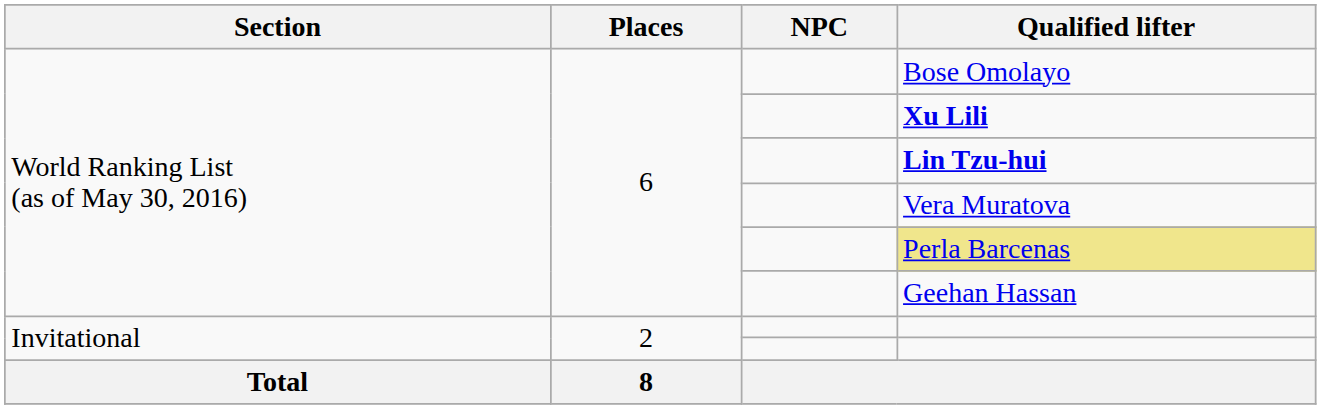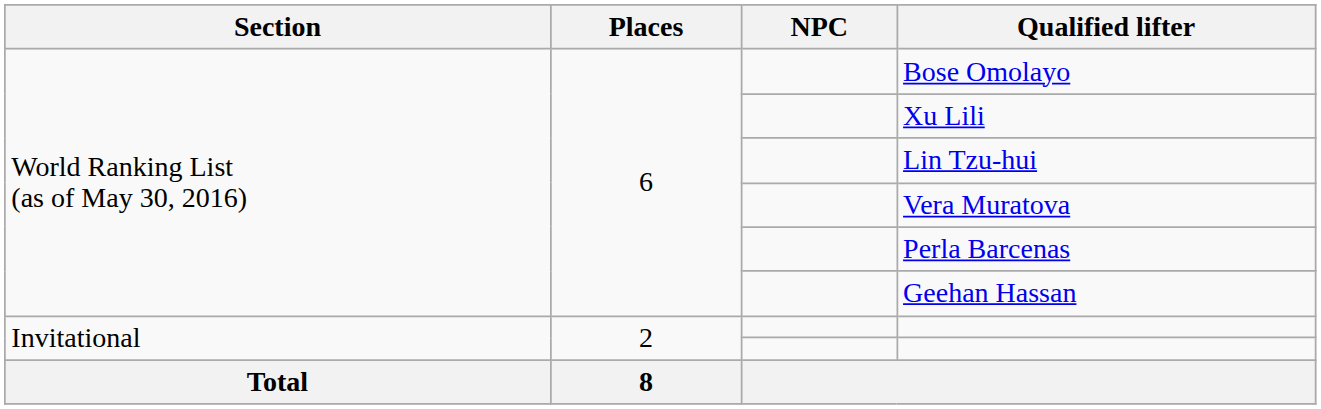(945, 115) bold -> (944, 115) normal
(975, 159) bold -> (970, 159) normal
(987, 248) khaki background -> (987, 248) no background
